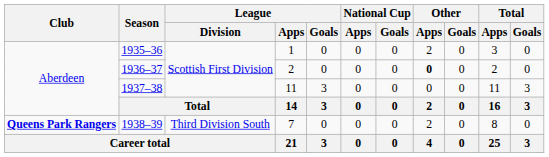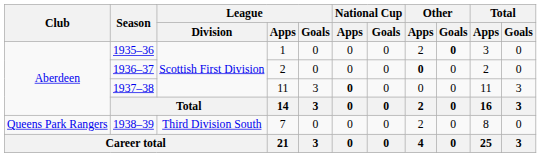(462, 50) normal -> (453, 50) bold
(358, 87) normal -> (350, 87) bold
(62, 124) bold -> (57, 124) normal
